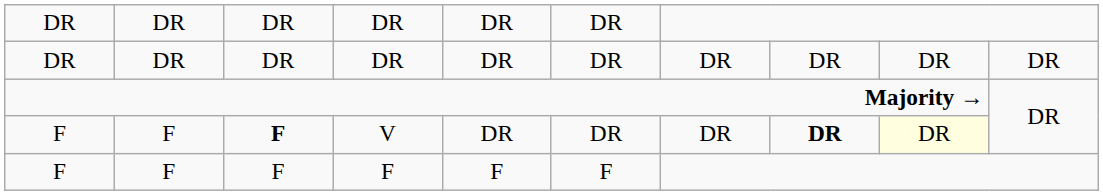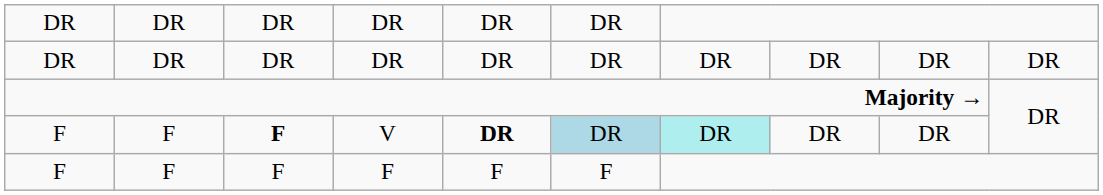(497, 134) normal -> (497, 134) bold
(606, 134) no background -> (606, 134) lightblue background
(715, 134) no background -> (715, 134) paleturquoise background
(825, 134) bold -> (825, 134) normal
(934, 134) lightyellow background -> (934, 134) no background
